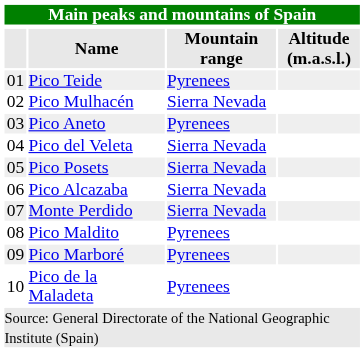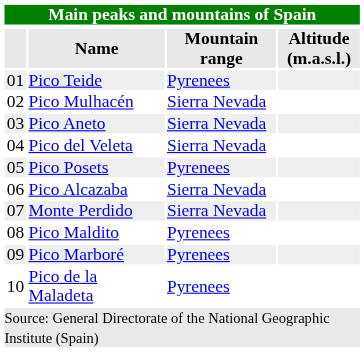(198, 123) Pyrenees -> (217, 123) Sierra Nevada
(217, 167) Sierra Nevada -> (198, 167) Pyrenees
